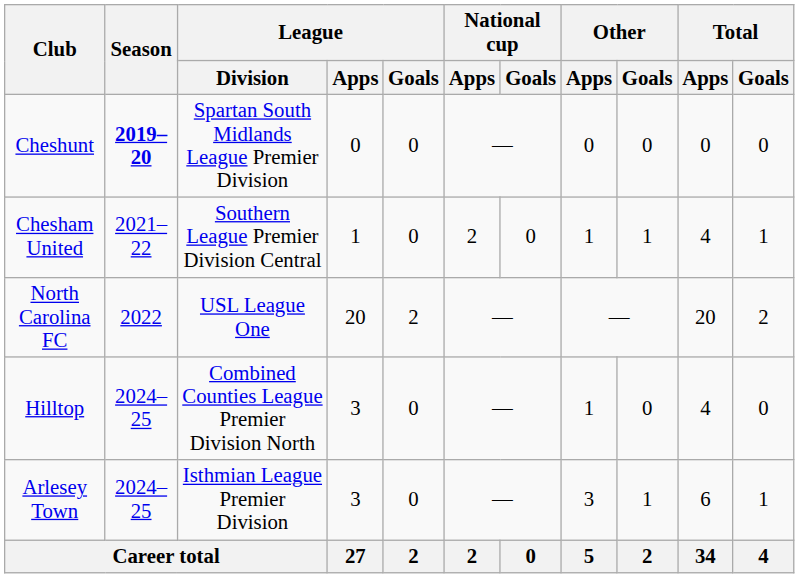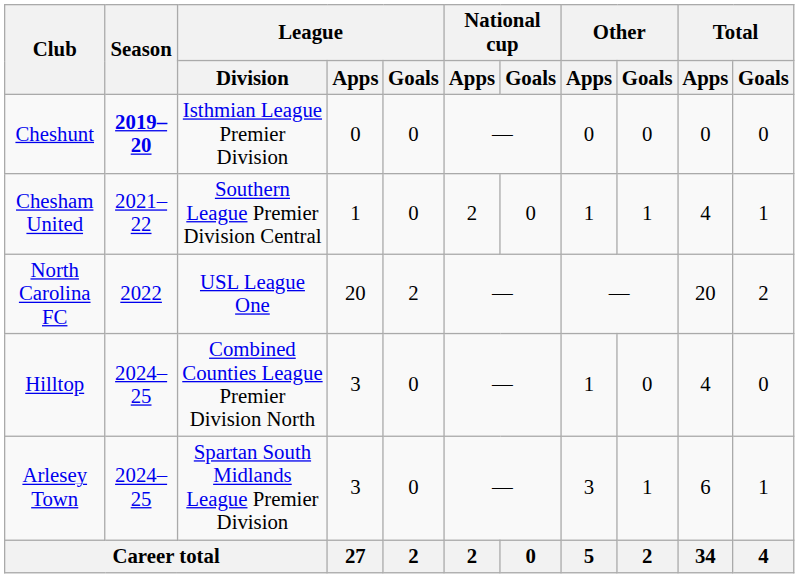(252, 145) Spartan South Midlands League Premier Division -> (252, 133) Isthmian League Premier Division
(252, 499) Isthmian League Premier Division -> (252, 488) Spartan South Midlands League Premier Division
